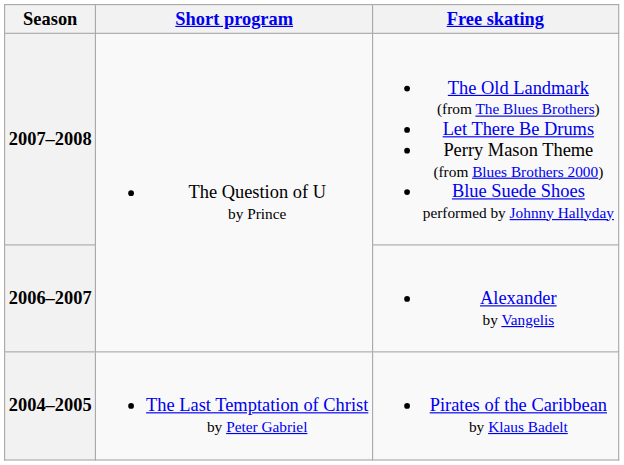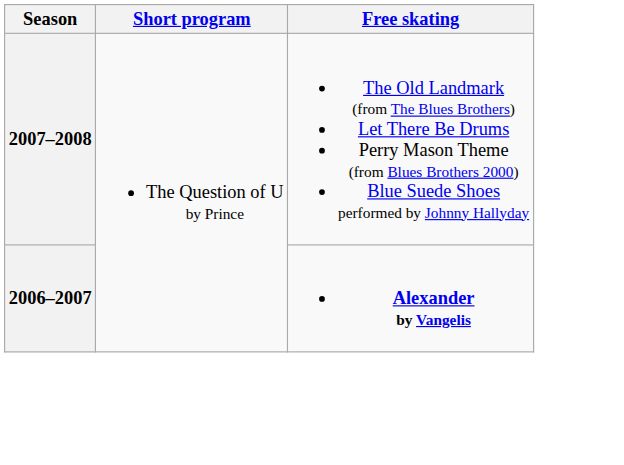(495, 309) normal -> (411, 309) bold
- row: (50, 405)
